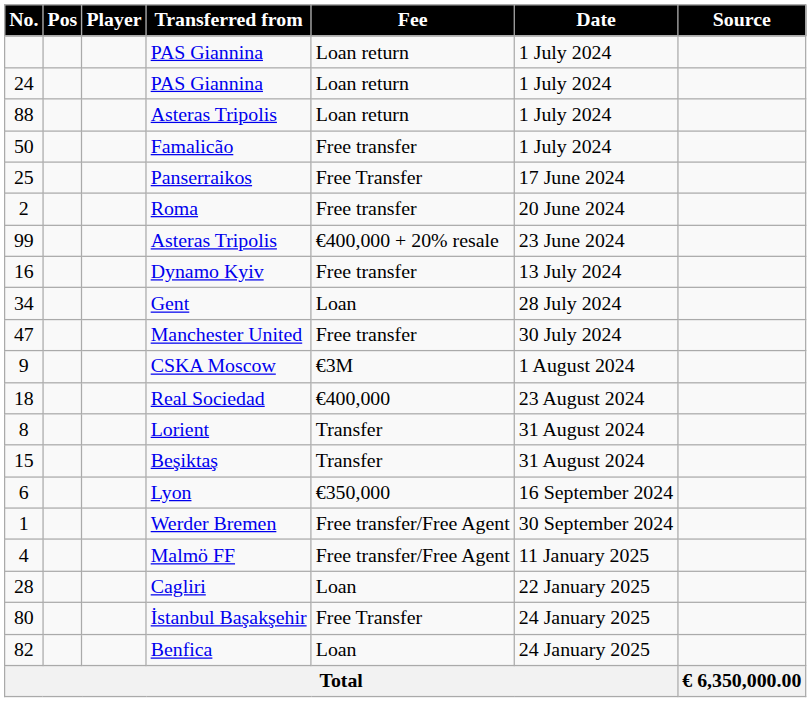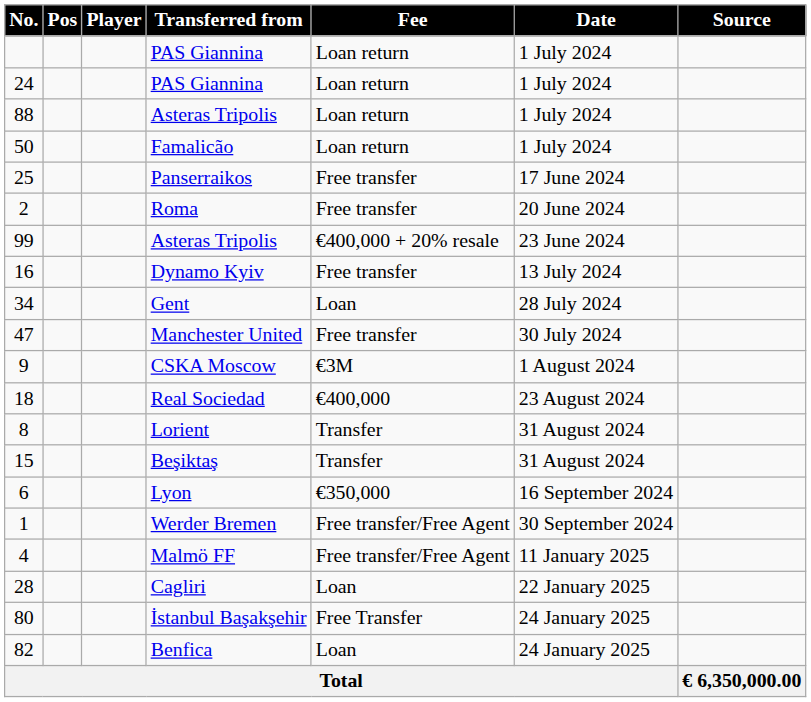(366, 146) Free transfer -> (362, 146) Loan return
(369, 177) Free Transfer -> (366, 177) Free transfer
